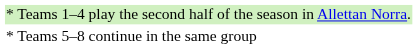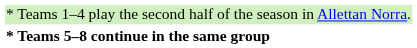(131, 35) normal -> (138, 35) bold
